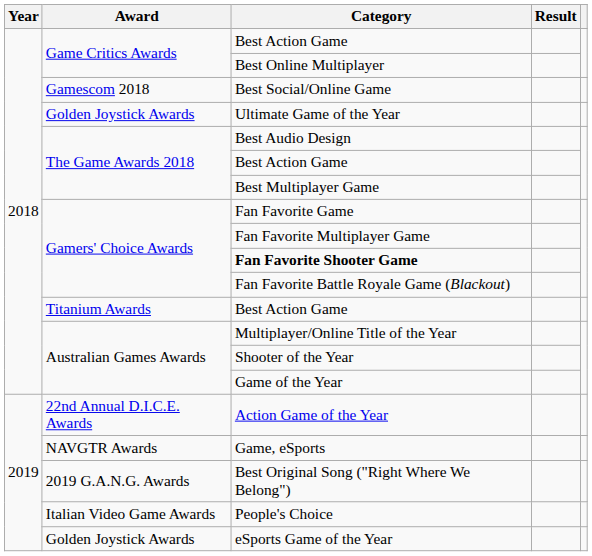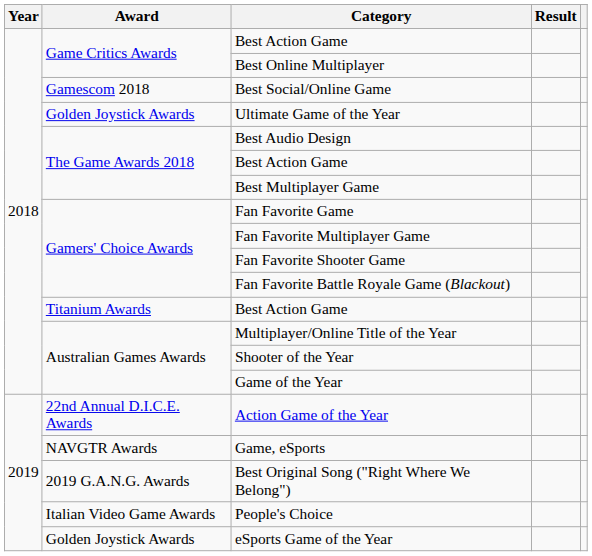(326, 260) bold -> (320, 260) normal
